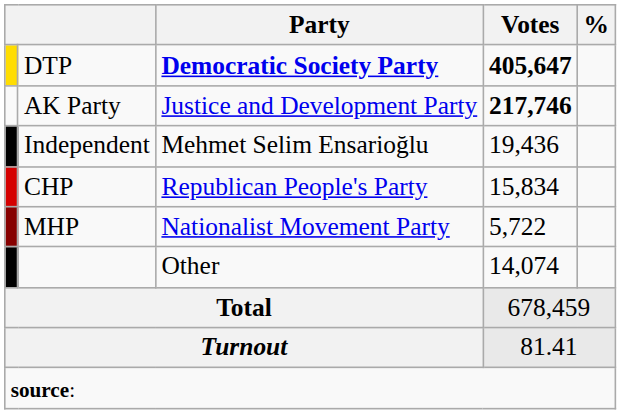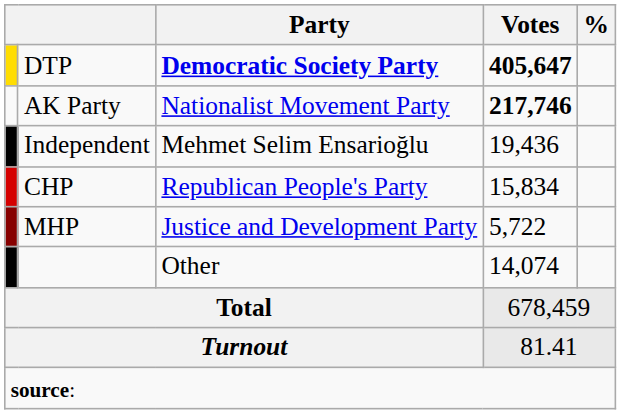(319, 105) Justice and Development Party -> (306, 105) Nationalist Movement Party
(306, 226) Nationalist Movement Party -> (319, 226) Justice and Development Party
